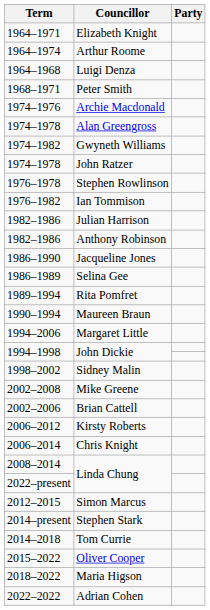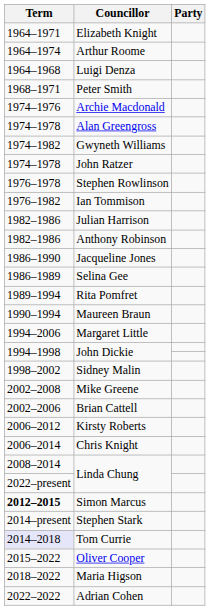(34, 502) normal -> (34, 502) bold
(34, 539) no background -> (34, 539) lavender background
